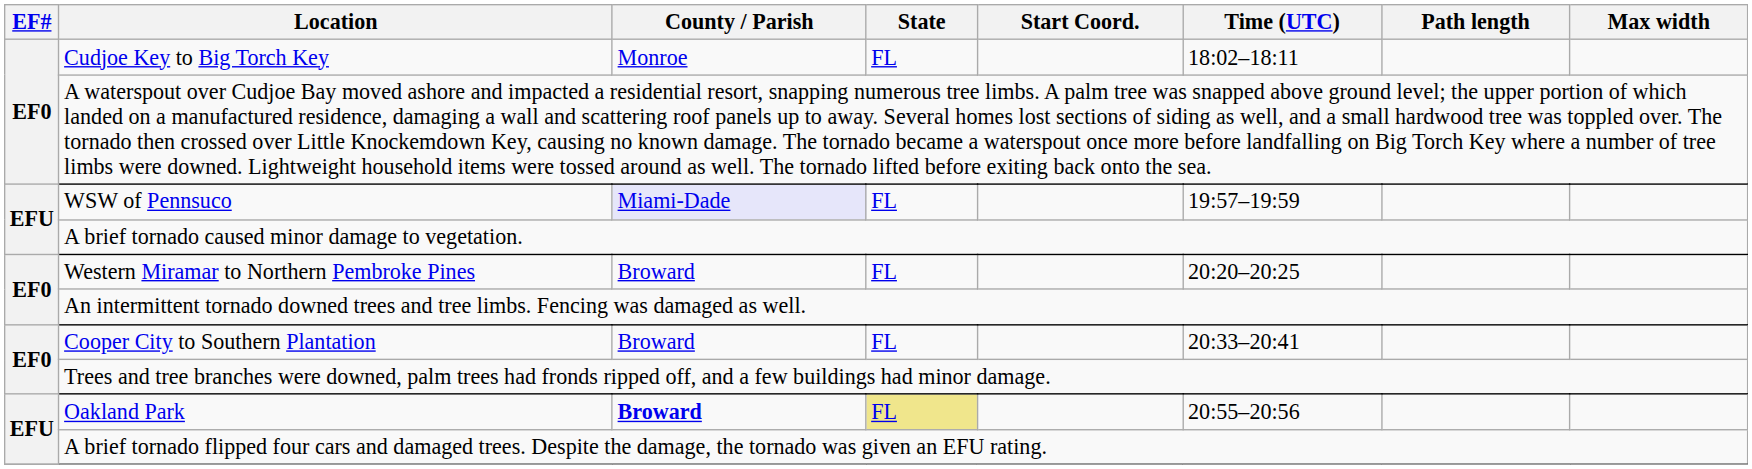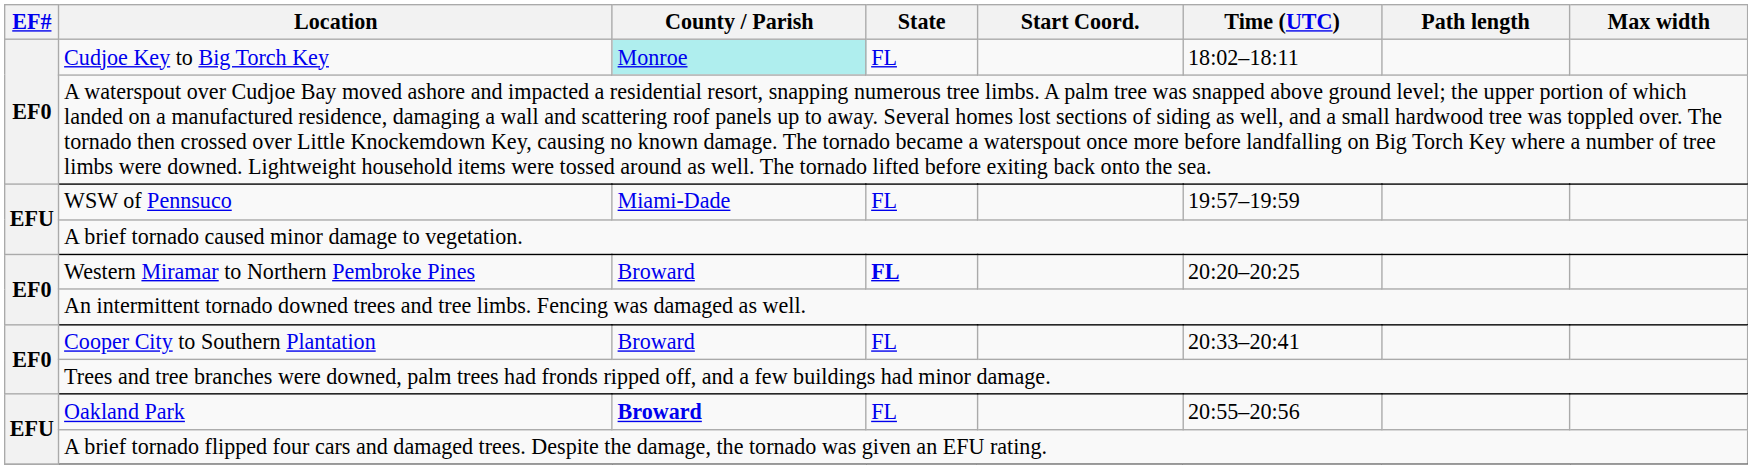(653, 57) no background -> (653, 57) paleturquoise background
(674, 201) lavender background -> (674, 201) no background
(884, 271) normal -> (885, 271) bold
(884, 411) khaki background -> (884, 411) no background
